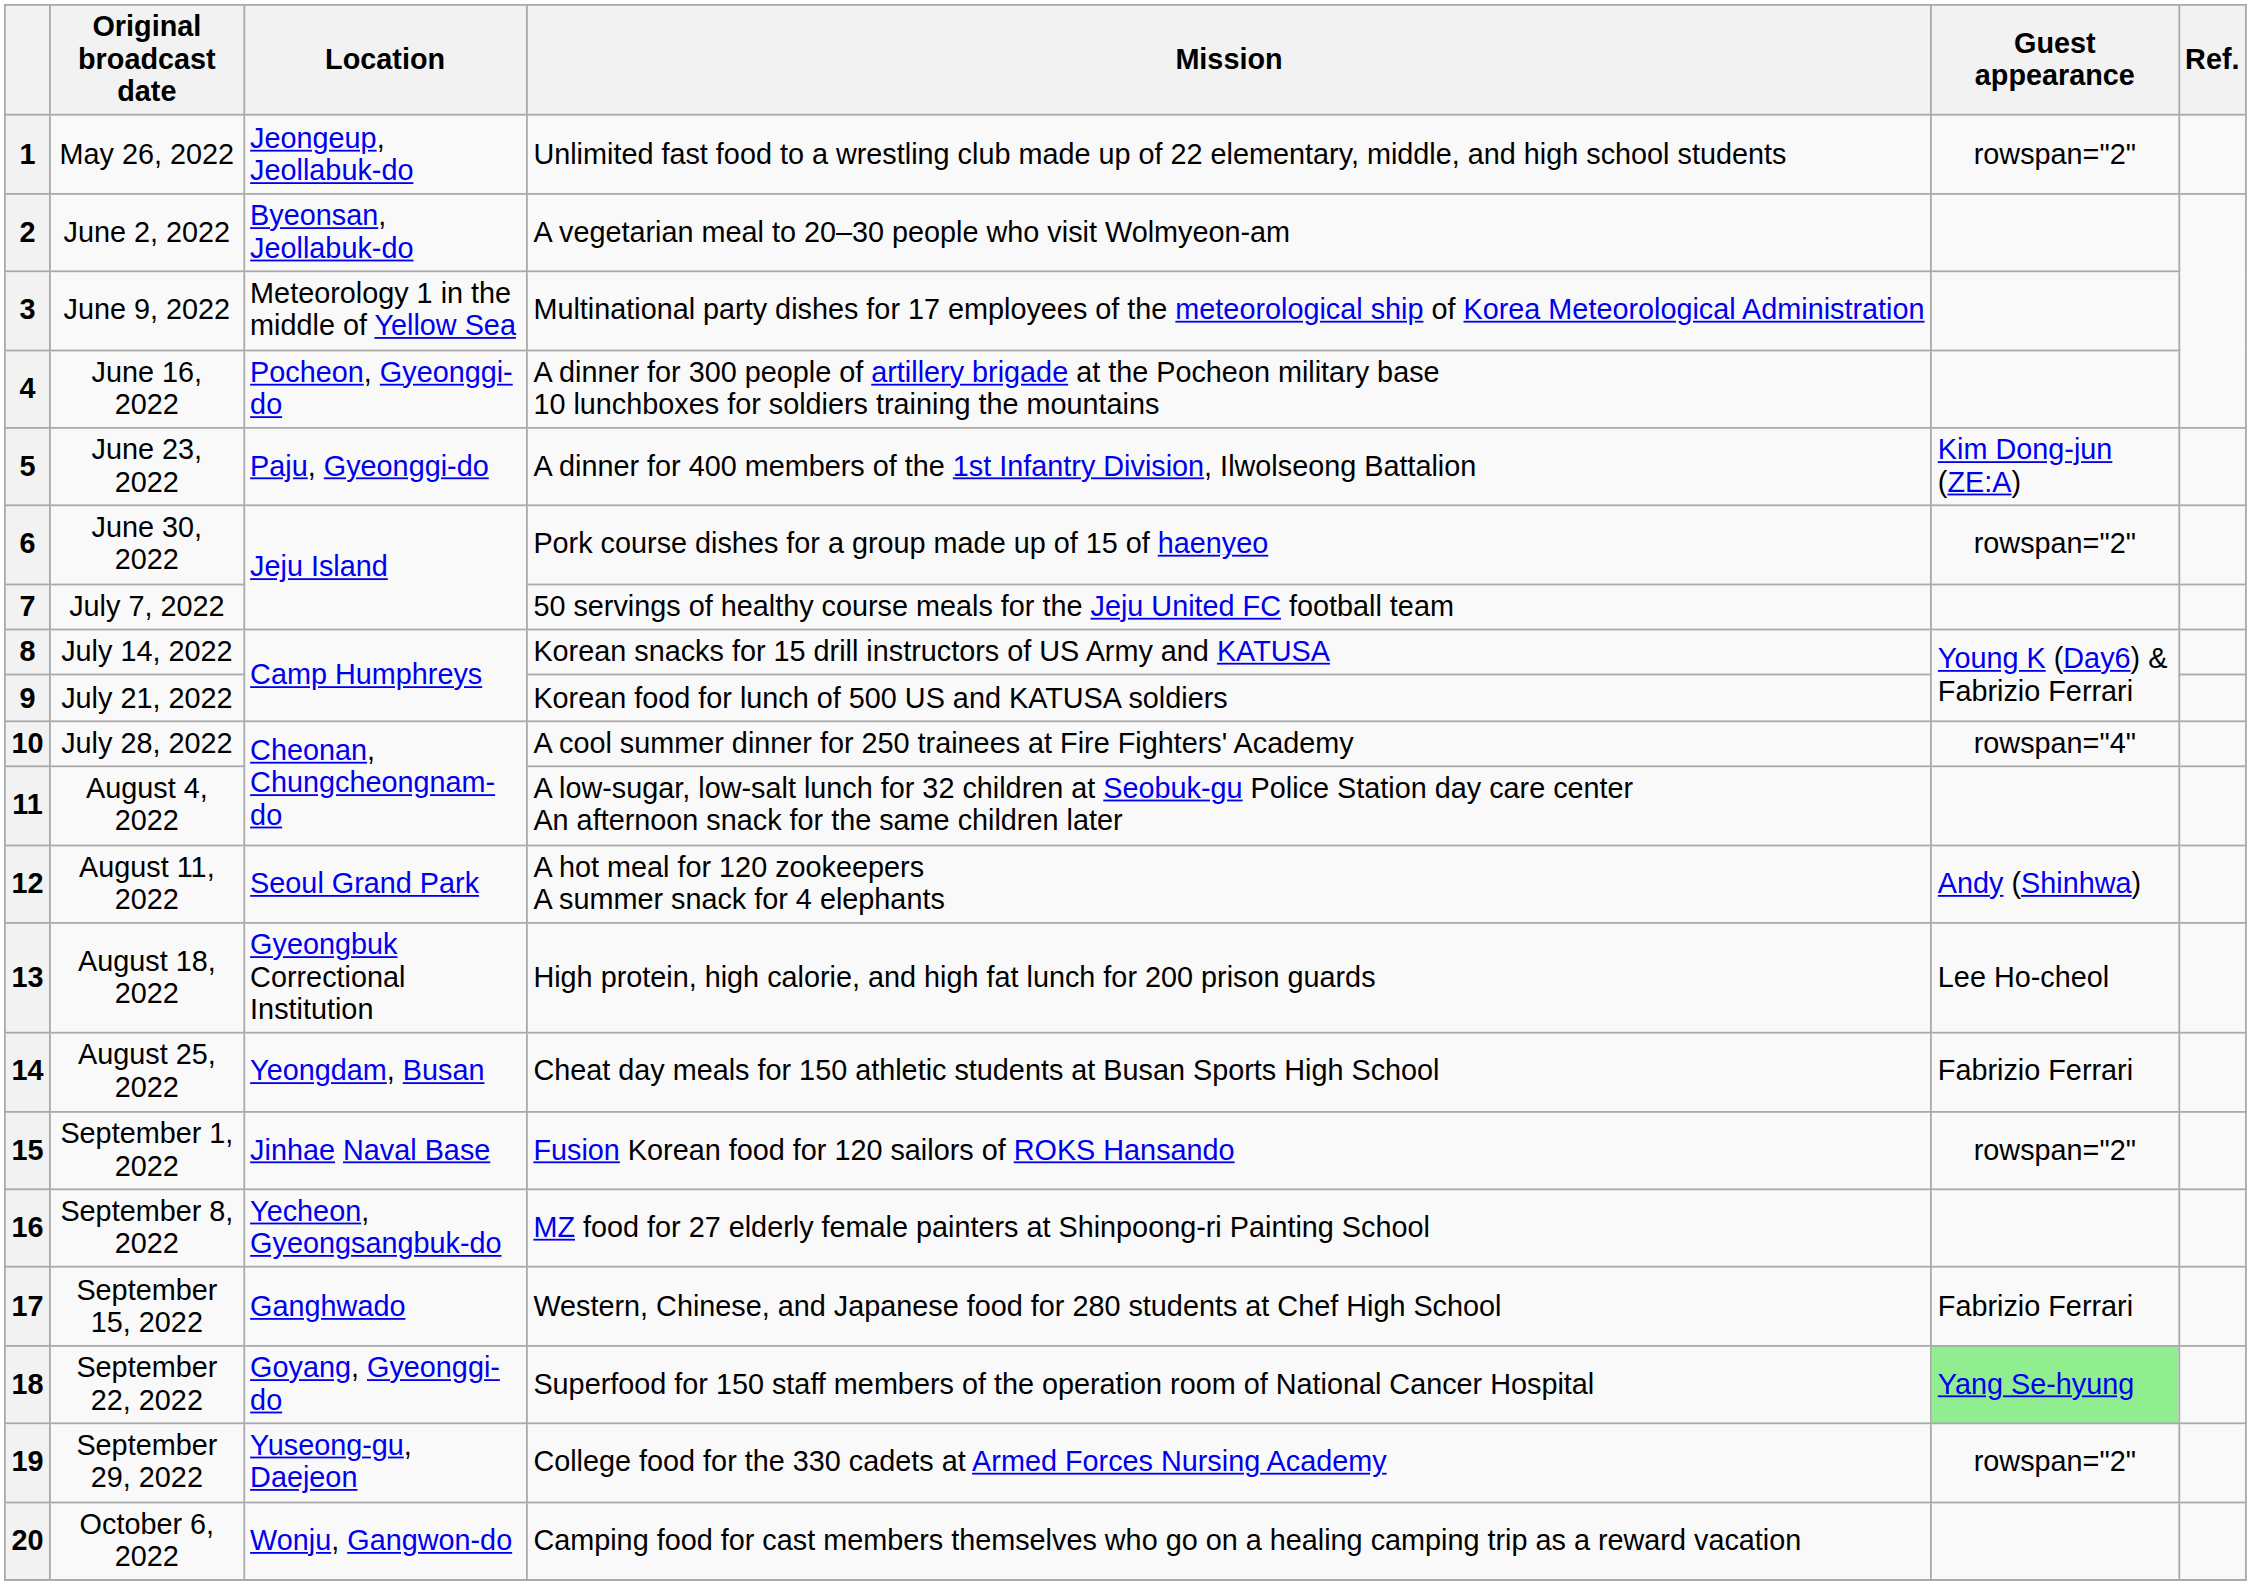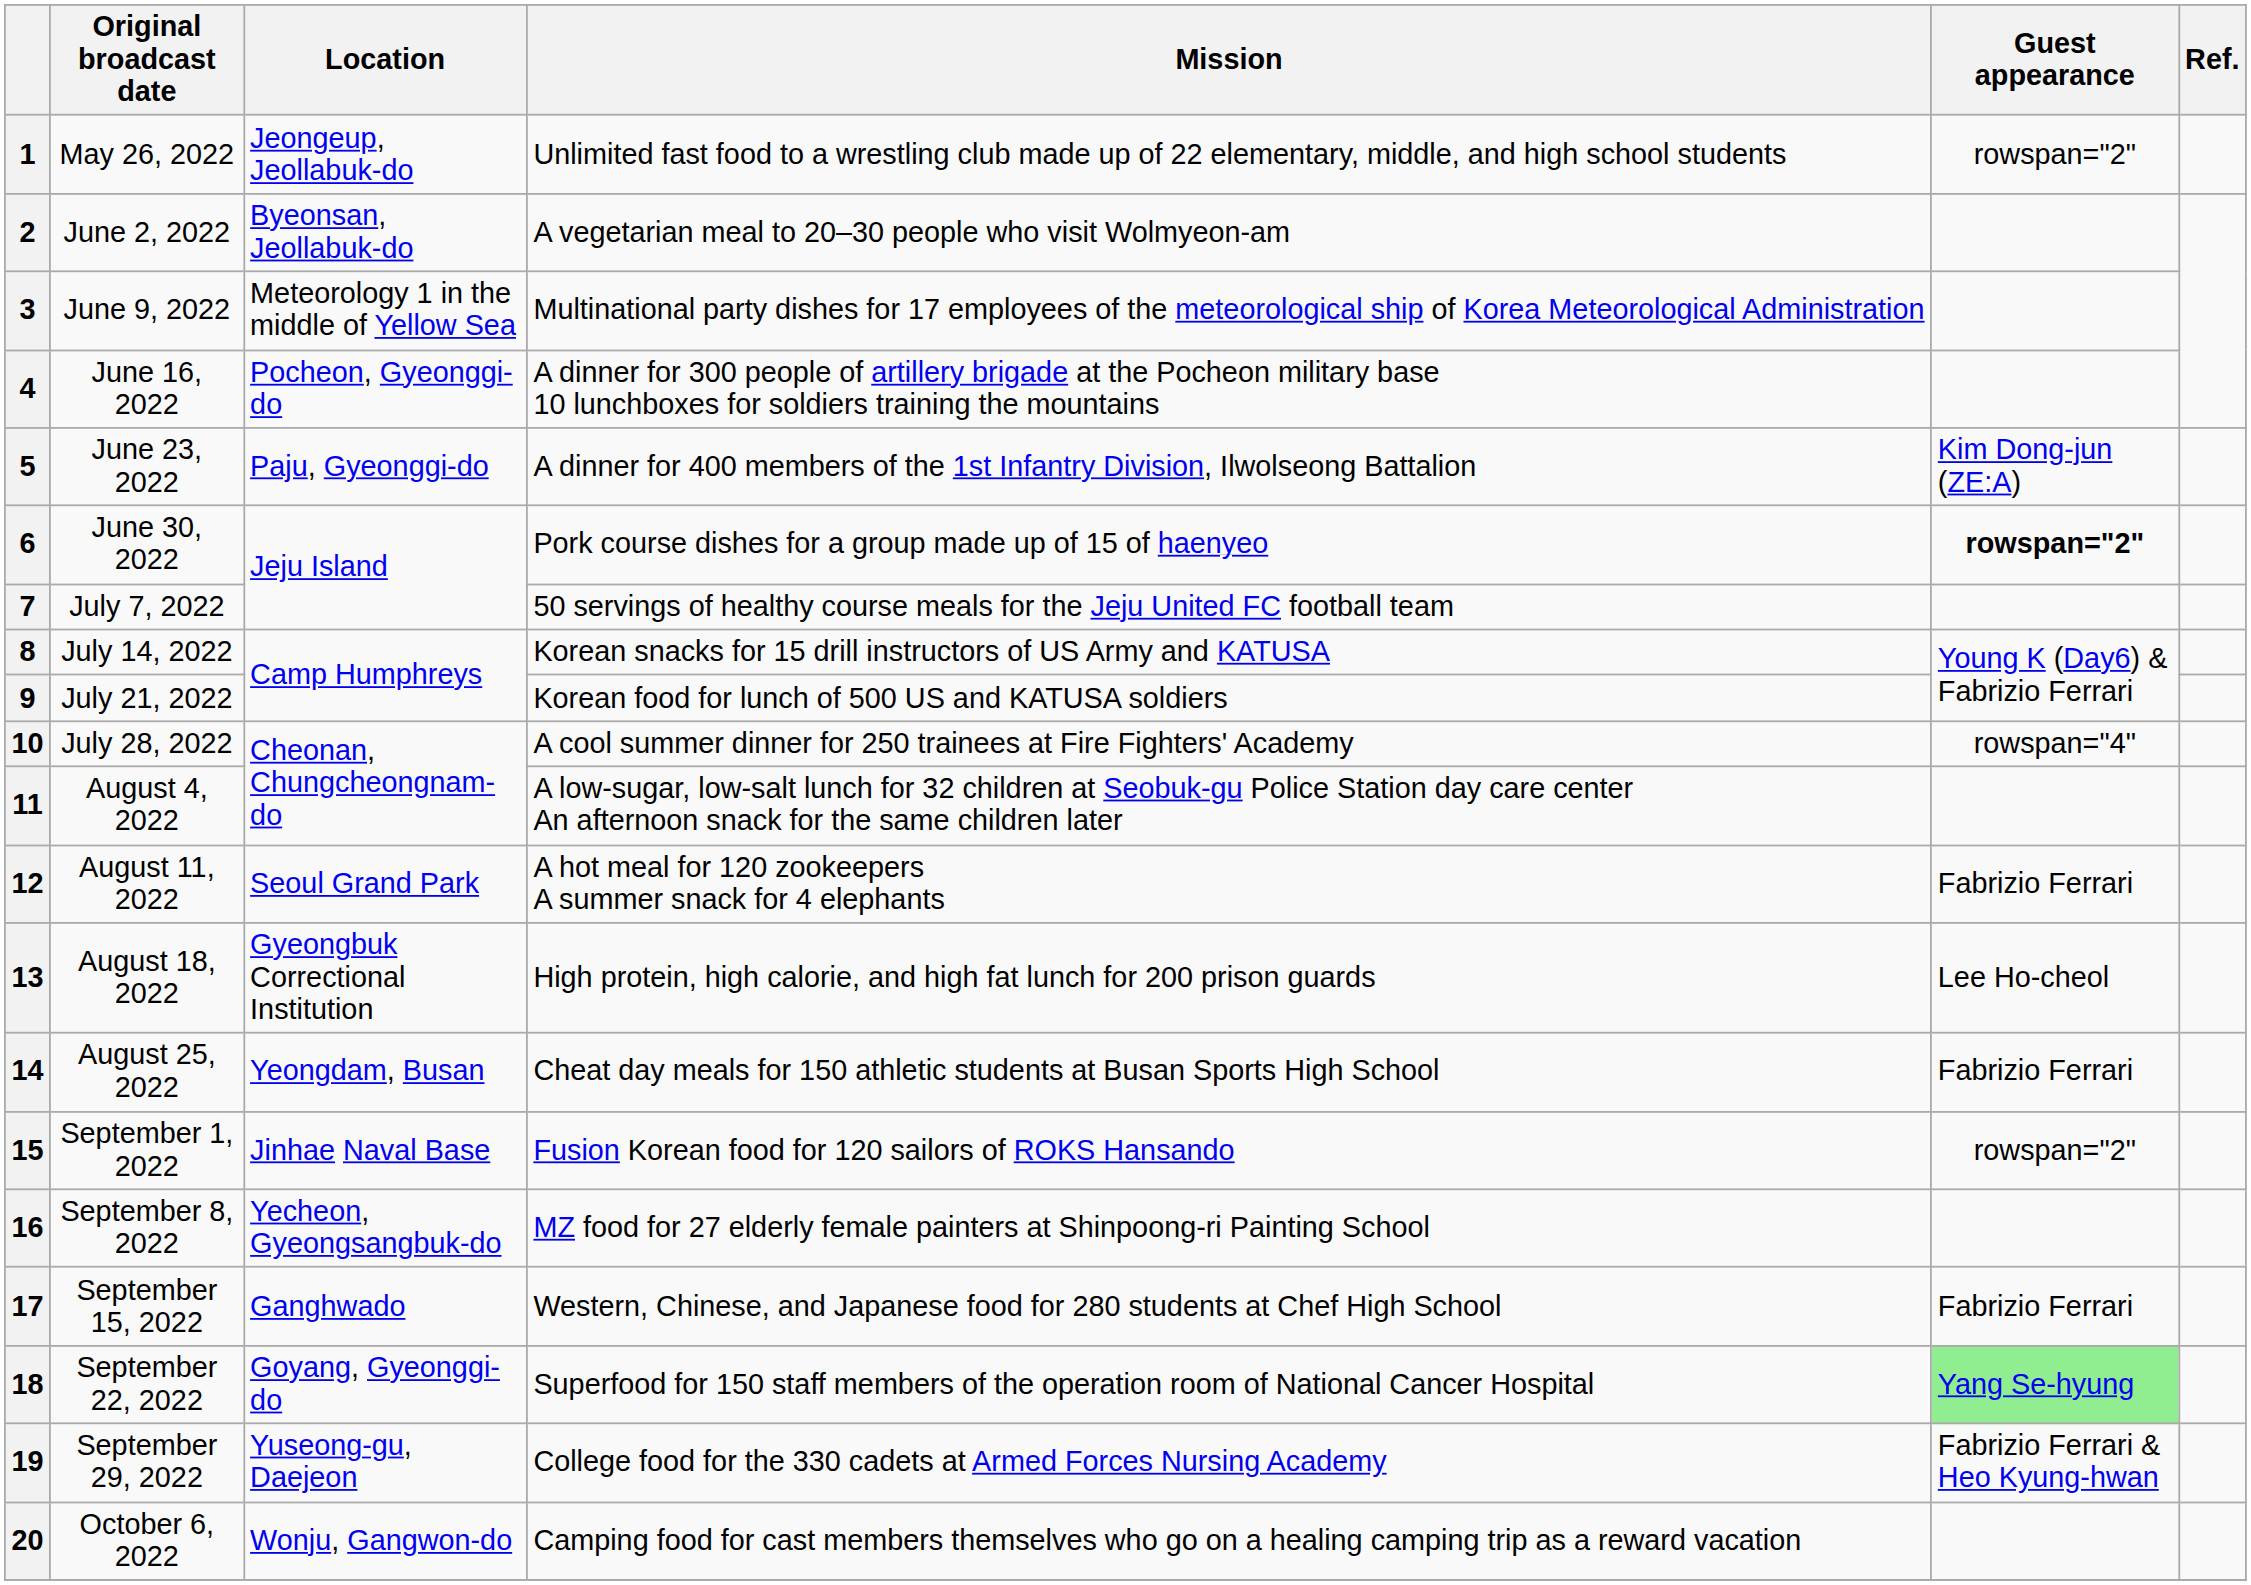(2055, 544) normal -> (2055, 544) bold
(2040, 883) Andy (Shinhwa) -> (2035, 883) Fabrizio Ferrari
(2055, 1462) rowspan="2" -> (2049, 1462) Fabrizio Ferrari & Heo Kyung-hwan
